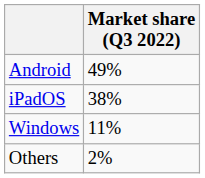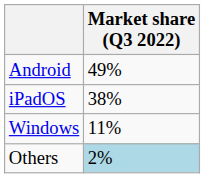(100, 157) no background -> (100, 157) lightblue background
